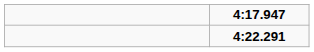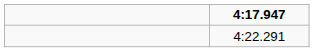(259, 36) bold -> (259, 36) normal
